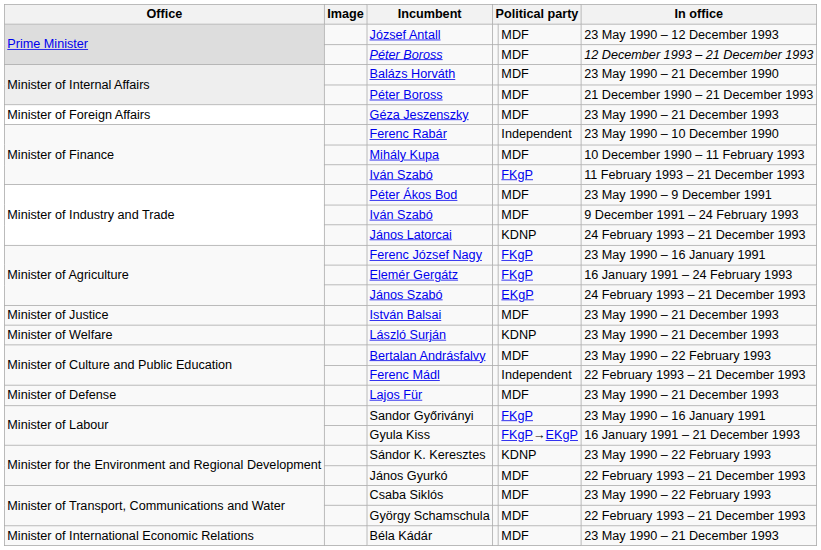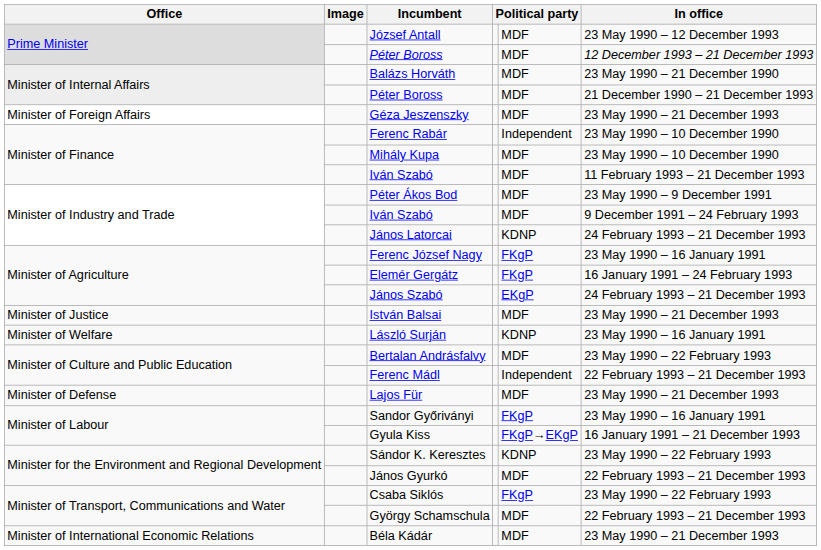(694, 154) 10 December 1990 – 11 February 1993 -> (682, 154) 23 May 1990 – 10 December 1990
(517, 174) FKgP -> (515, 174) MDF
(682, 335) 23 May 1990 – 21 December 1993 -> (675, 335) 23 May 1990 – 16 January 1991
(515, 495) MDF -> (517, 495) FKgP
